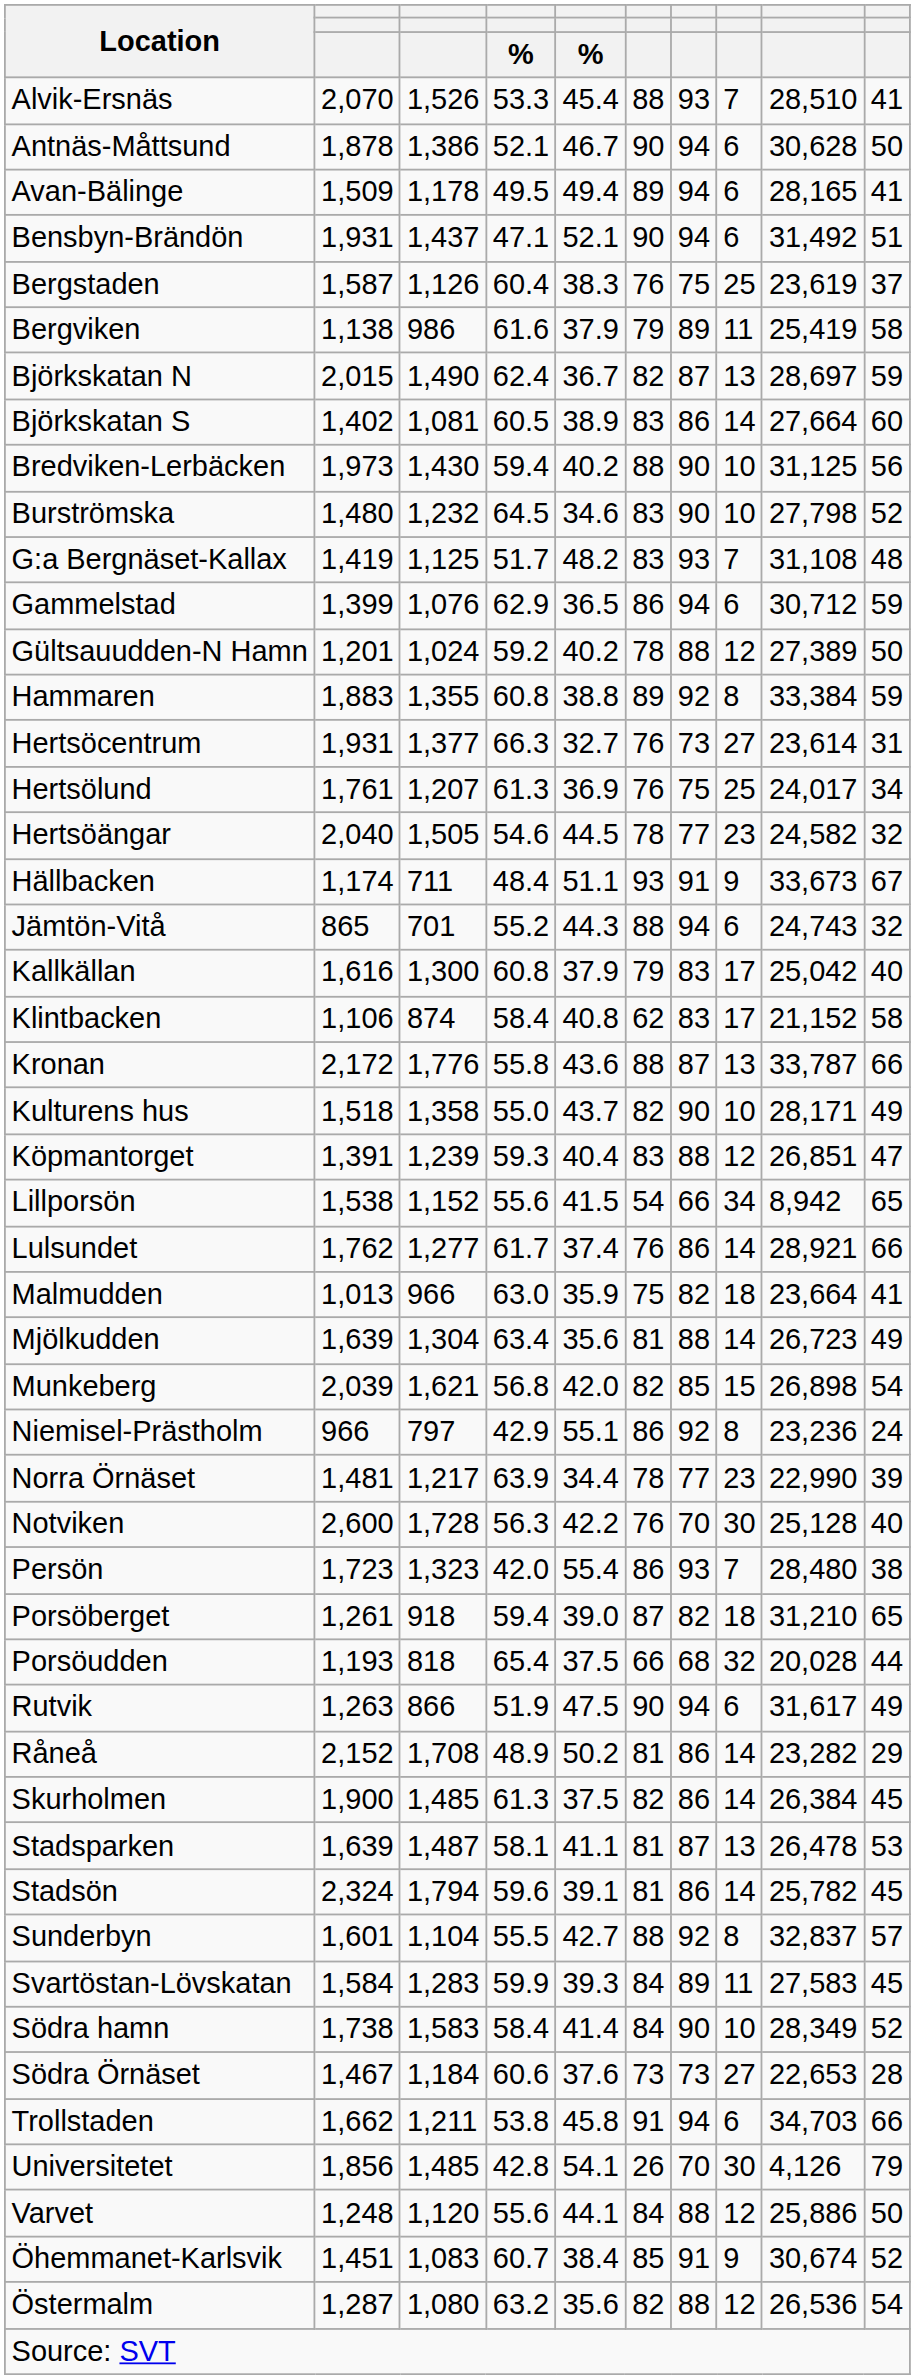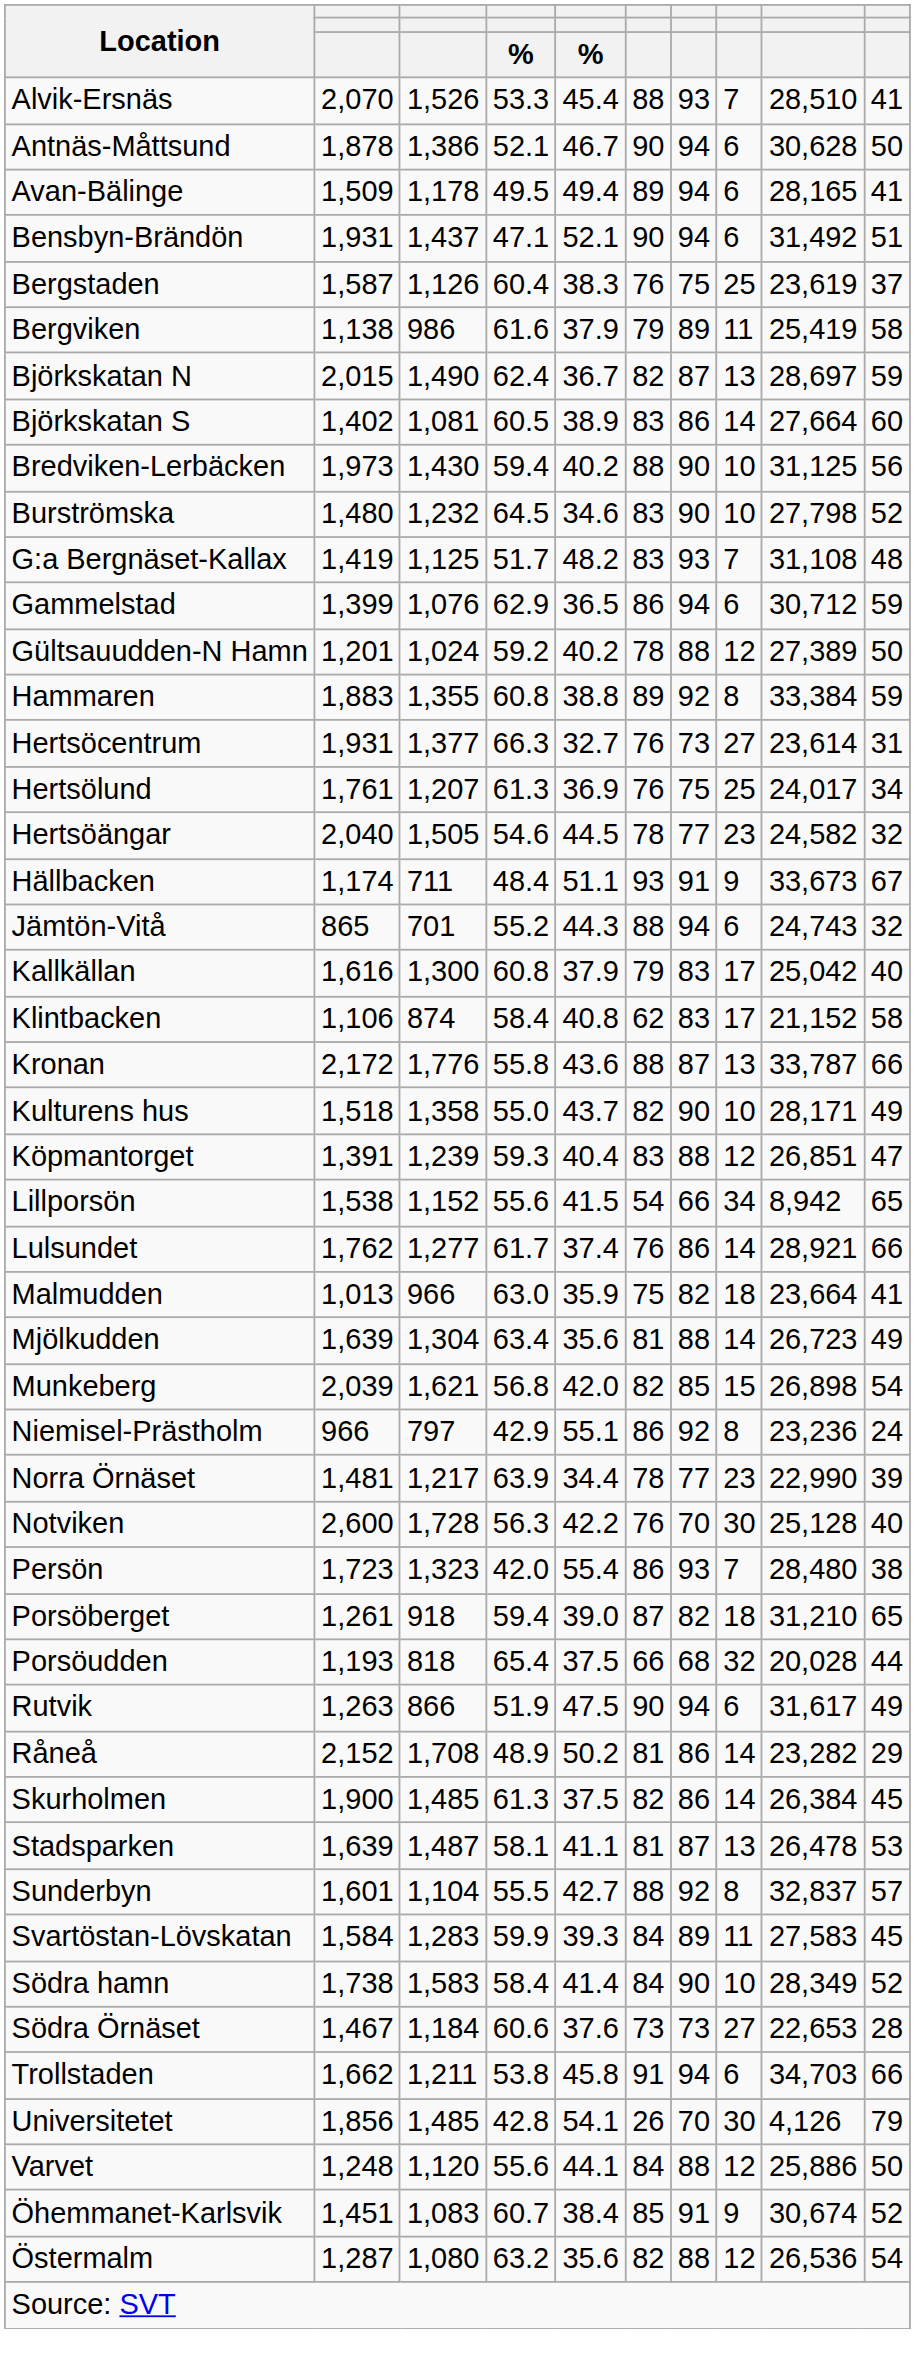- row: (65, 1891)
